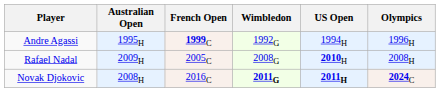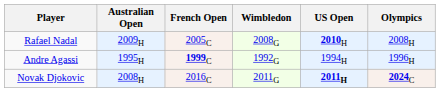rows swapped: (51, 41) <-> (51, 59)
(266, 78) bold -> (266, 78) normal
